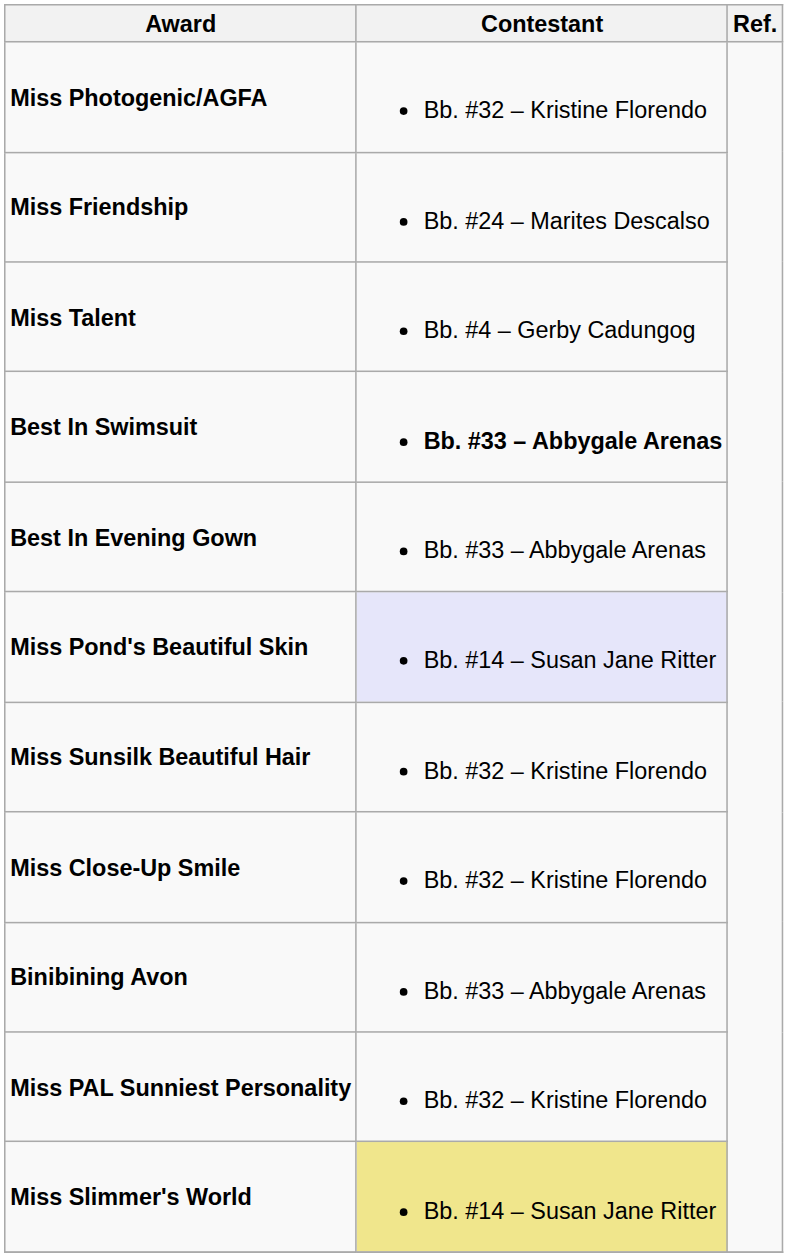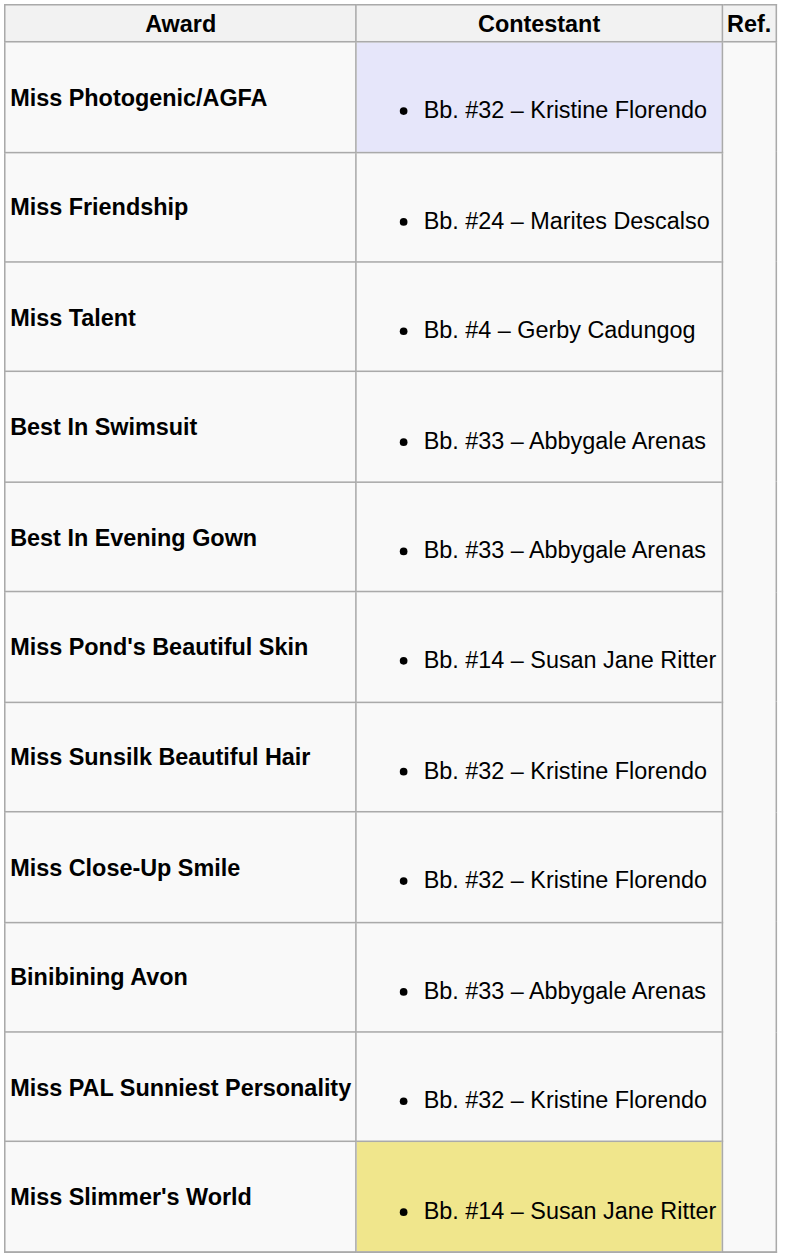(542, 110) no background -> (539, 110) lavender background
(542, 440) bold -> (539, 440) normal
(542, 660) lavender background -> (539, 660) no background
